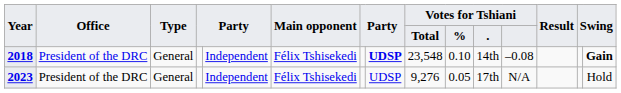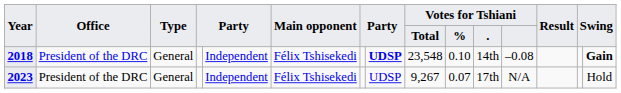(425, 78) 9,276 -> (425, 78) 9,267
(460, 78) 0.05 -> (460, 78) 0.07
